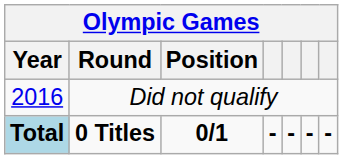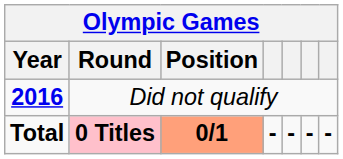(37, 97) normal -> (37, 97) bold
(37, 134) lightblue background -> (37, 134) no background
(115, 134) no background -> (115, 134) pink background
(212, 134) no background -> (212, 134) lightsalmon background
